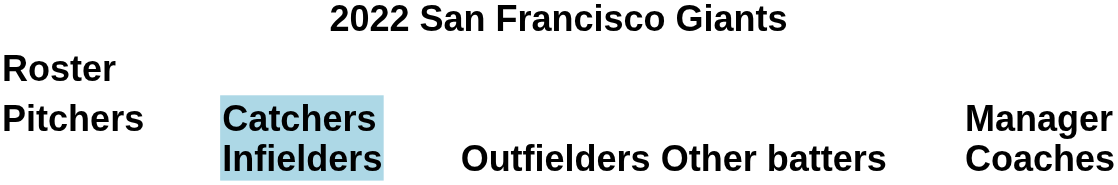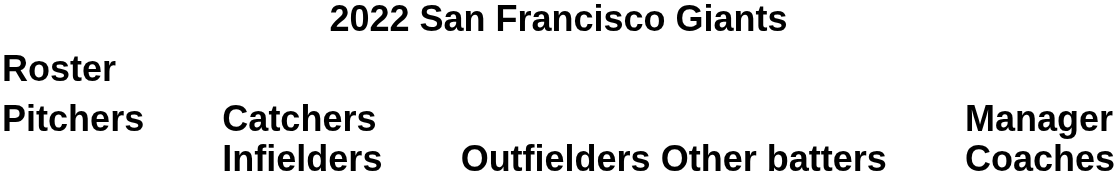(302, 138) lightblue background -> (302, 138) no background
